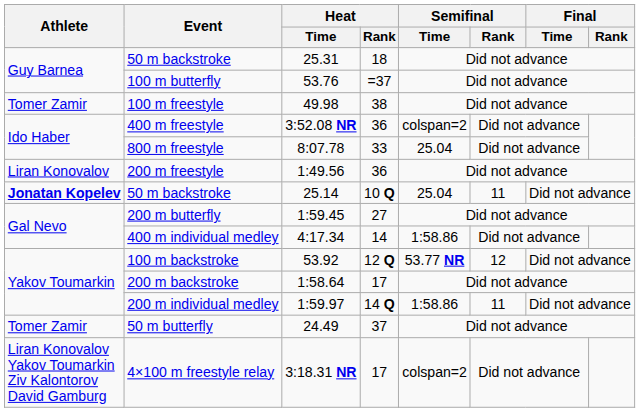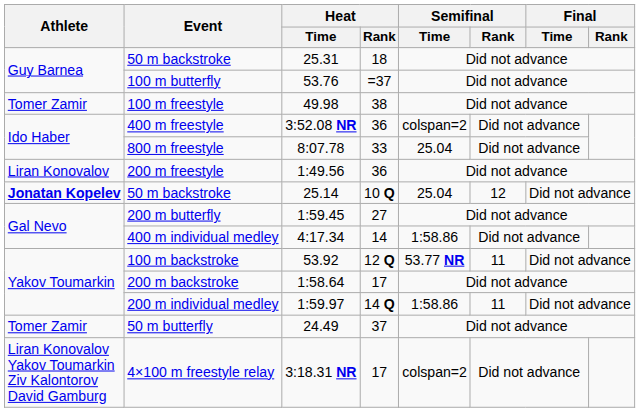(498, 193) 11 -> (498, 193) 12
(498, 260) 12 -> (498, 260) 11
